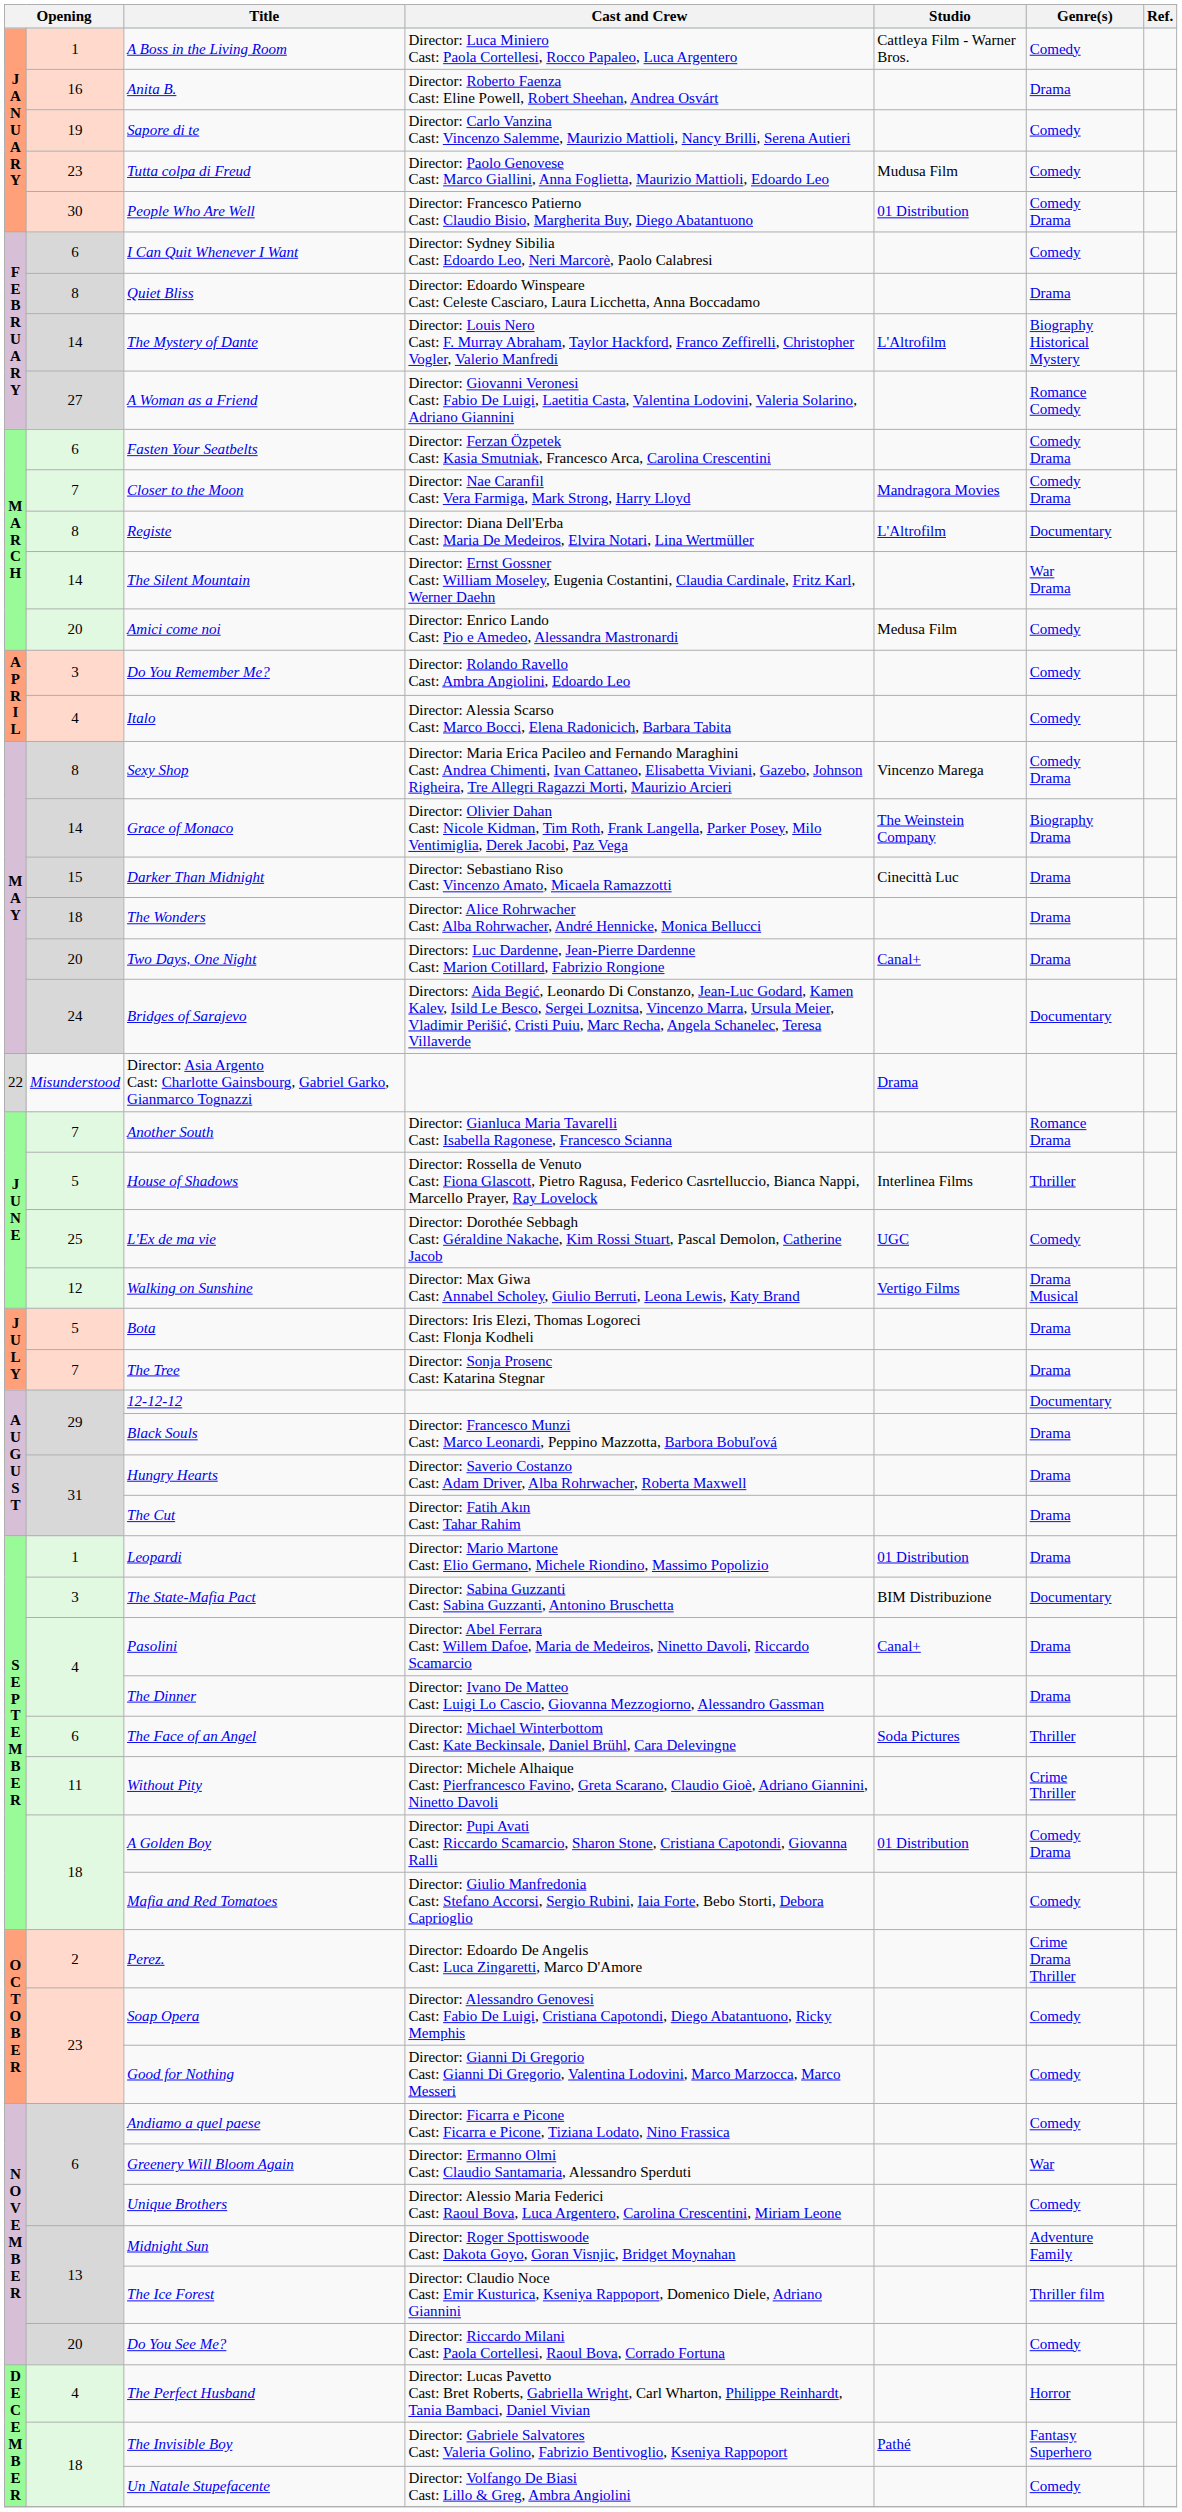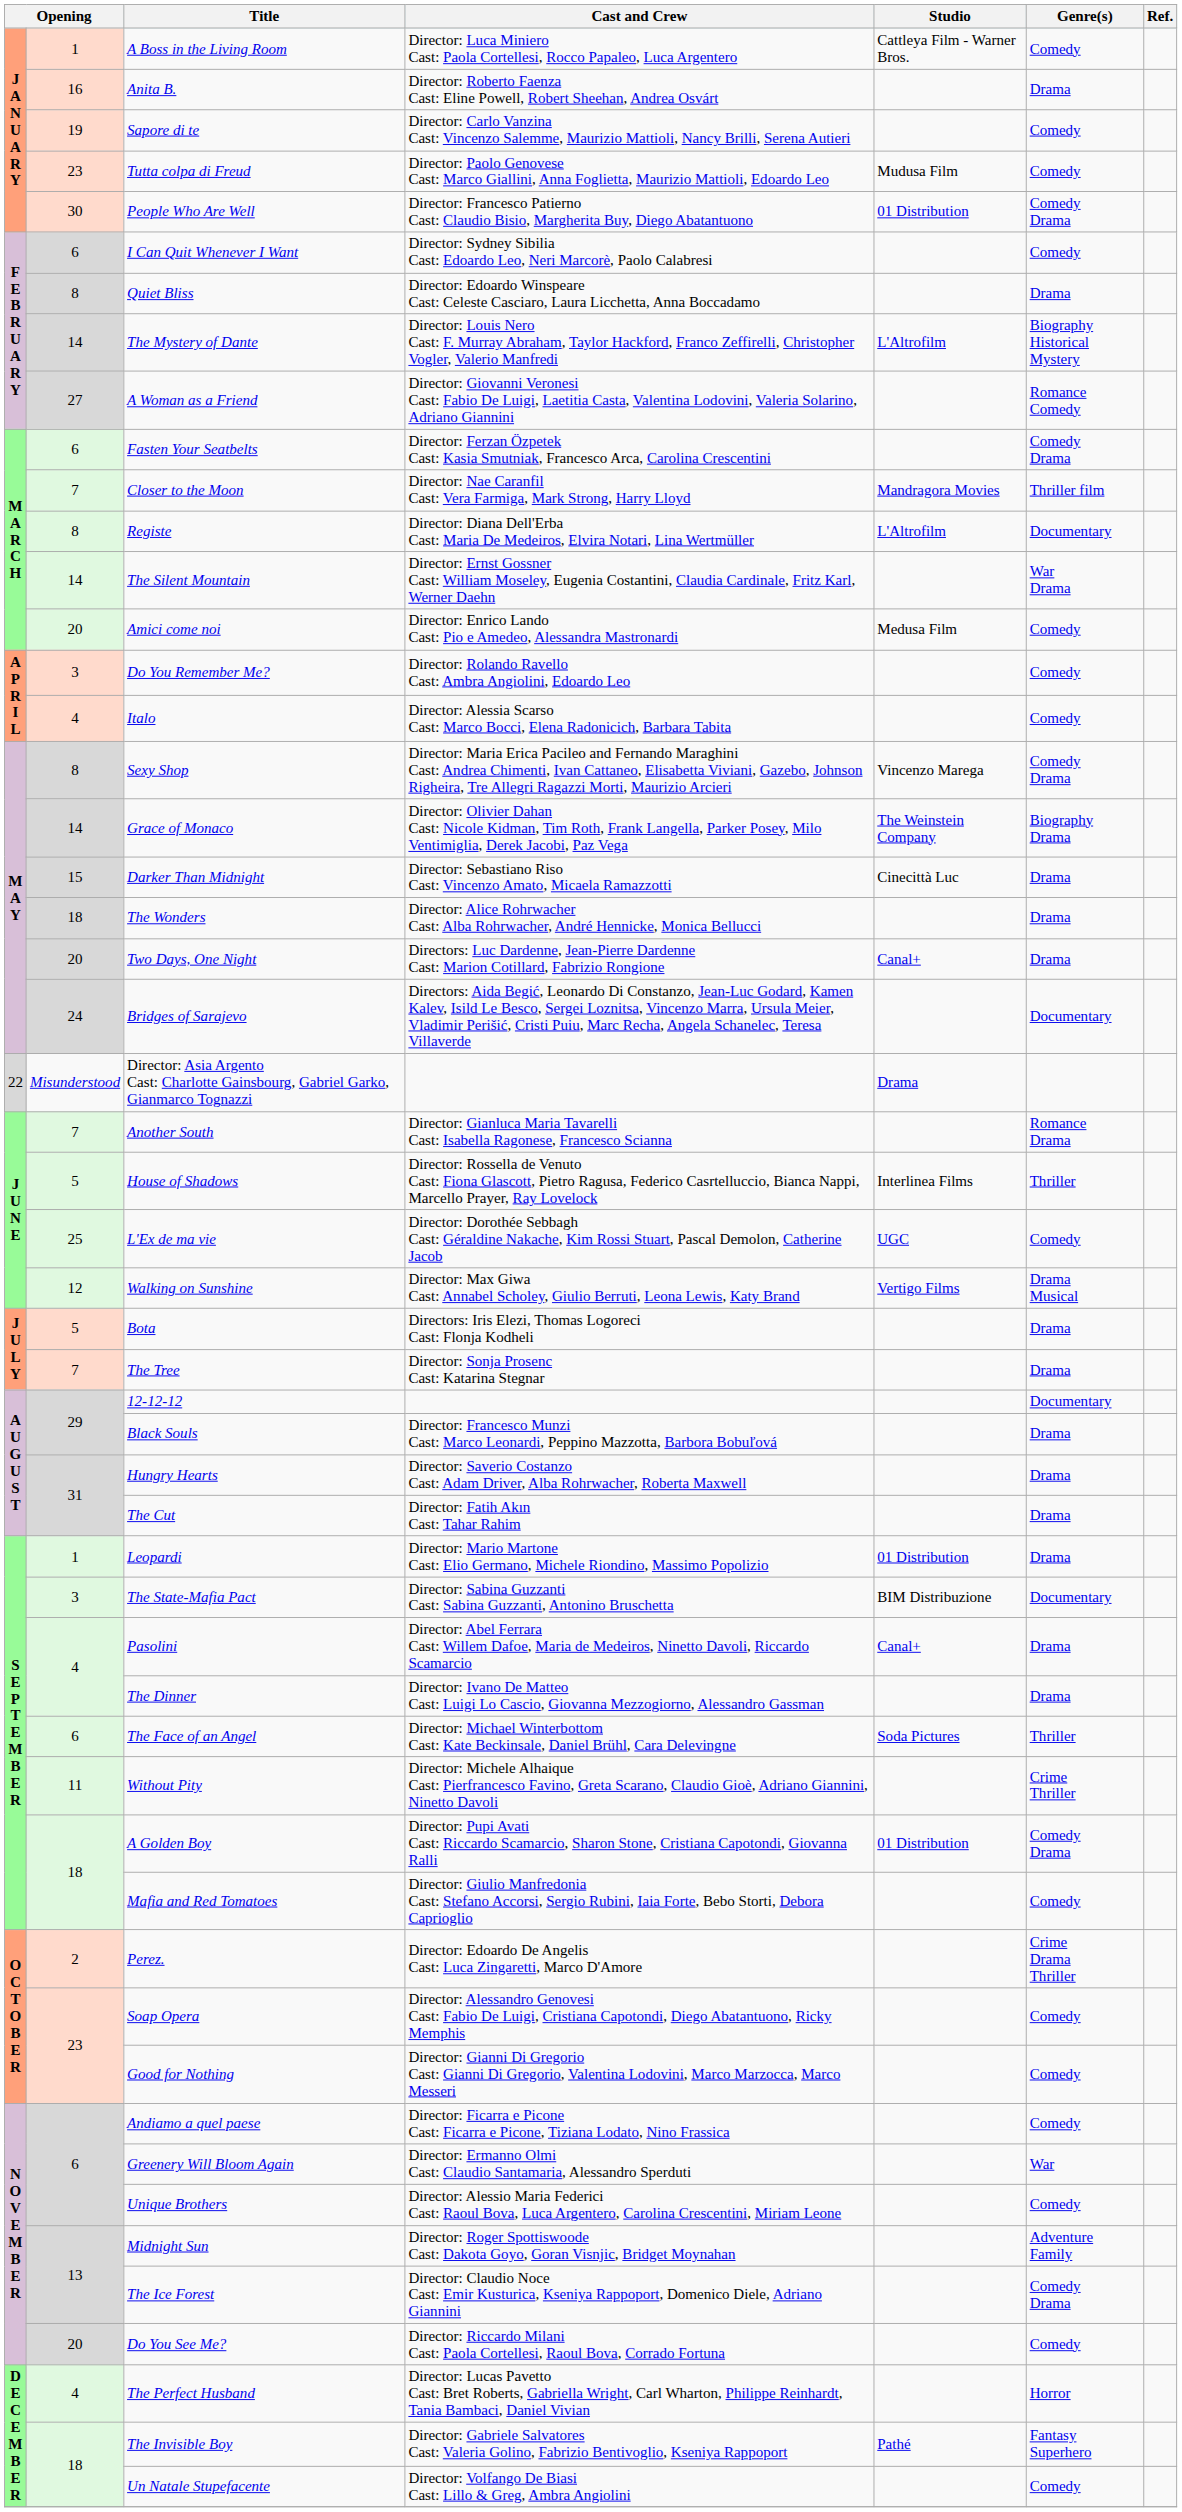(1055, 490) Comedy Drama -> (1067, 490) Thriller film
(1067, 2294) Thriller film -> (1055, 2294) Comedy Drama
